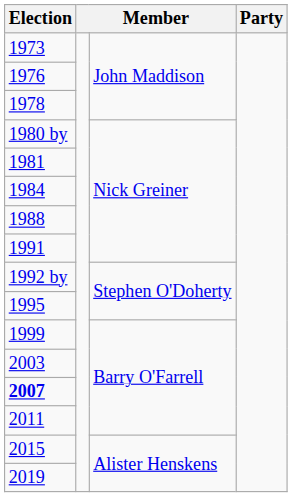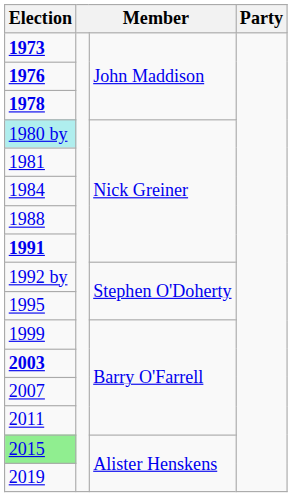(27, 47) normal -> (27, 47) bold
(27, 76) normal -> (27, 76) bold
(27, 104) normal -> (27, 104) bold
(38, 133) no background -> (38, 133) paleturquoise background
(27, 248) normal -> (27, 248) bold
(27, 362) normal -> (27, 362) bold
(27, 391) bold -> (27, 391) normal
(27, 448) no background -> (27, 448) lightgreen background
